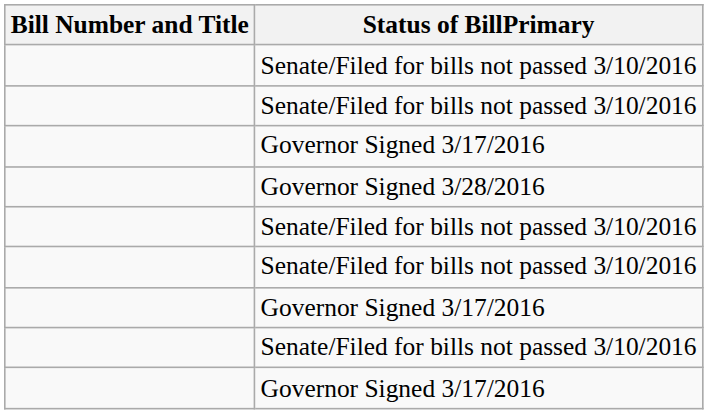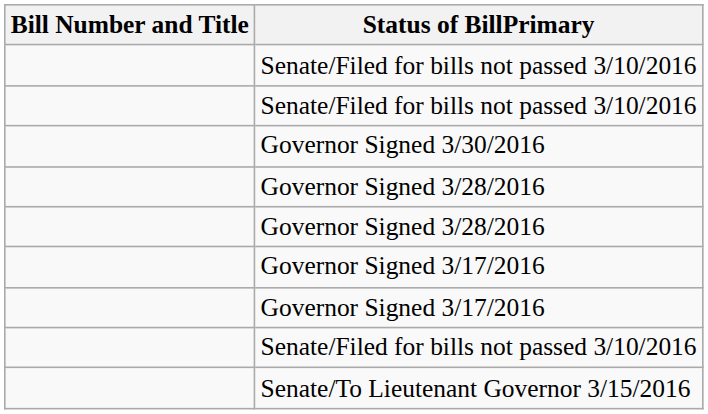(403, 145) Governor Signed 3/17/2016 -> (403, 145) Governor Signed 3/30/2016
(479, 226) Senate/Filed for bills not passed 3/10/2016 -> (403, 226) Governor Signed 3/28/2016
(479, 266) Senate/Filed for bills not passed 3/10/2016 -> (403, 266) Governor Signed 3/17/2016
(403, 387) Governor Signed 3/17/2016 -> (476, 387) Senate/To Lieutenant Governor 3/15/2016
